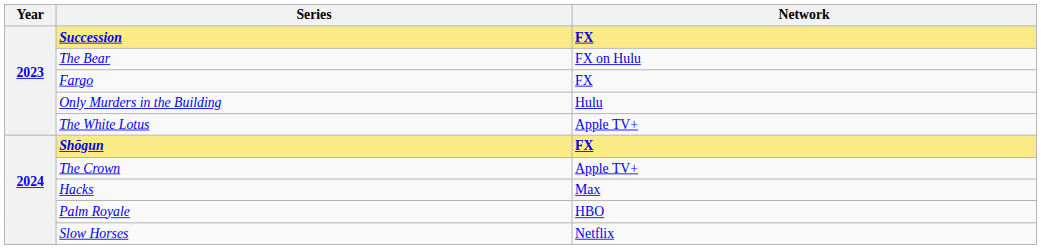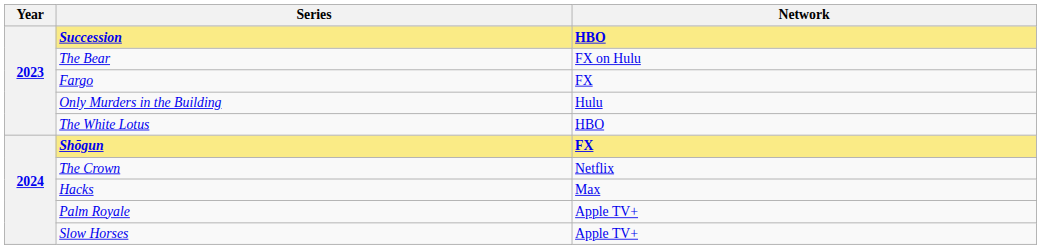(584, 37) FX -> (590, 37) HBO
(607, 124) Apple TV+ -> (590, 124) HBO
(607, 168) Apple TV+ -> (595, 168) Netflix
(590, 211) HBO -> (607, 211) Apple TV+
(595, 233) Netflix -> (607, 233) Apple TV+
